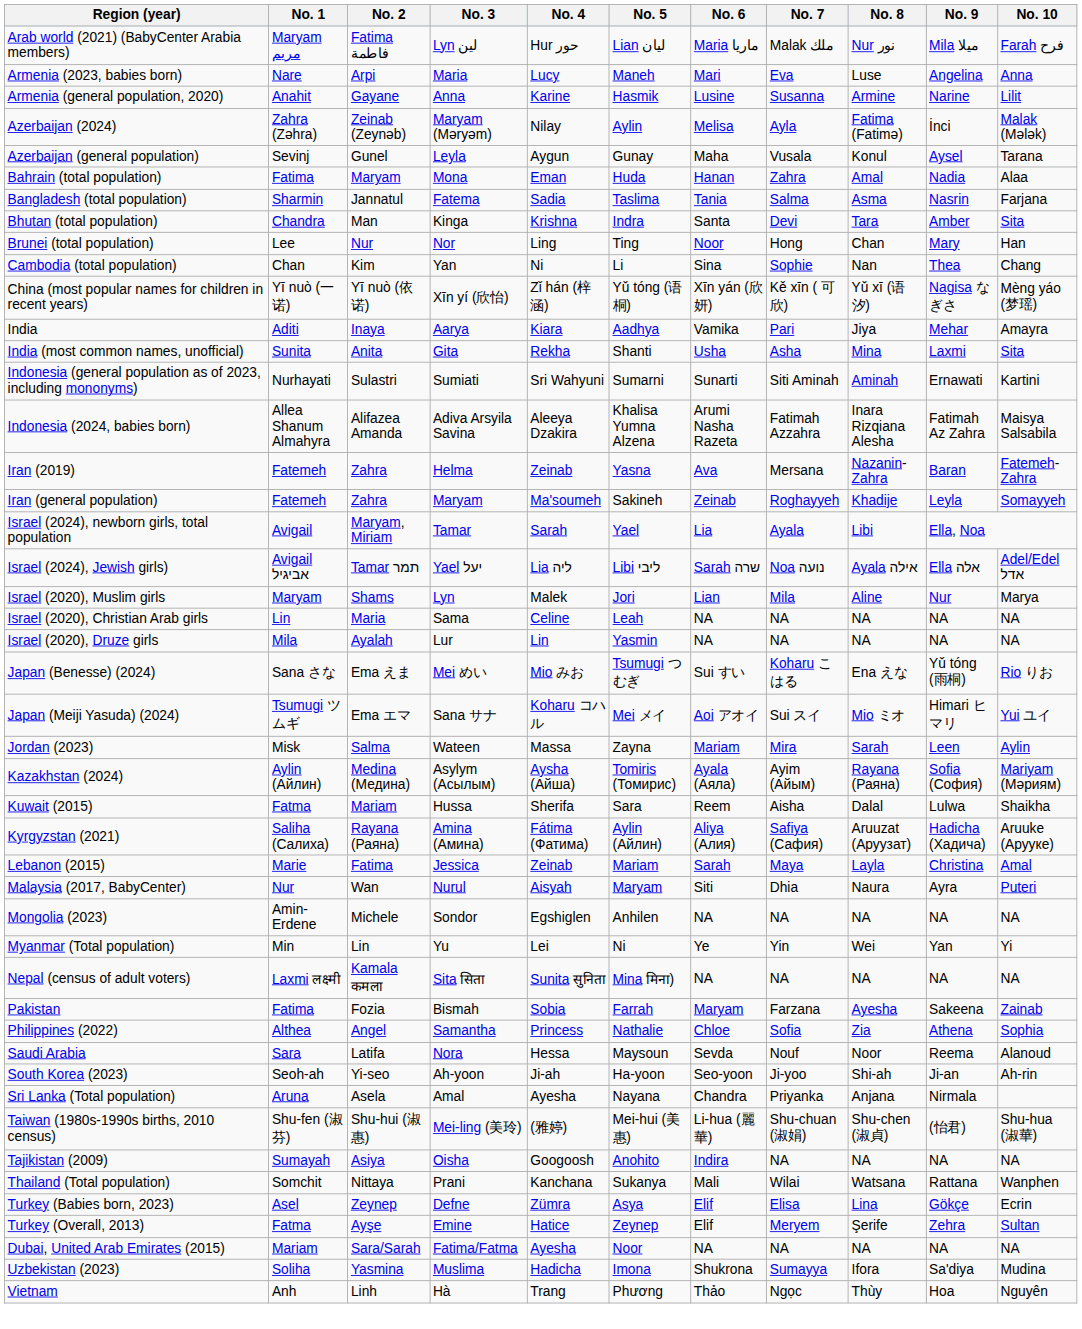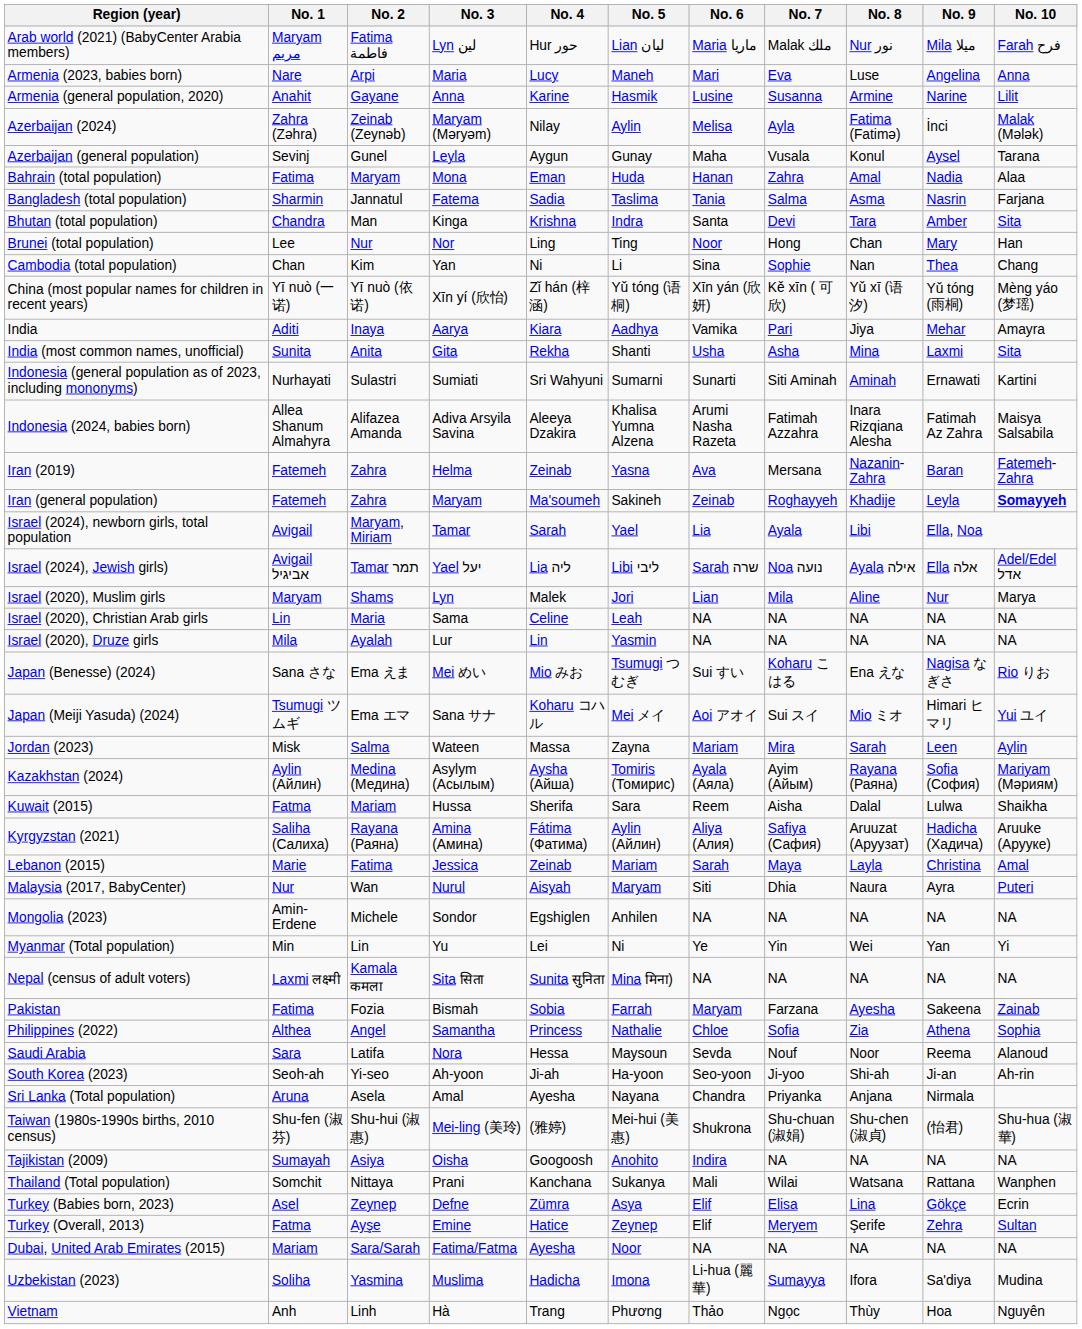(959, 297) Nagisa なぎさ -> (950, 296) Yǔ tóng (雨桐)
(1033, 500) normal -> (1032, 500) bold
(953, 672) Yǔ tóng (雨桐) -> (957, 672) Nagisa なぎさ
(724, 1128) Li-hua (麗華) -> (722, 1128) Shukrona
(723, 1270) Shukrona -> (723, 1279) Li-hua (麗華)
